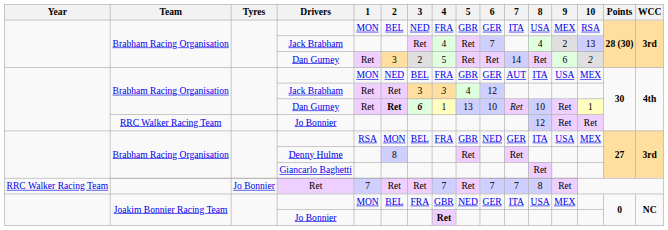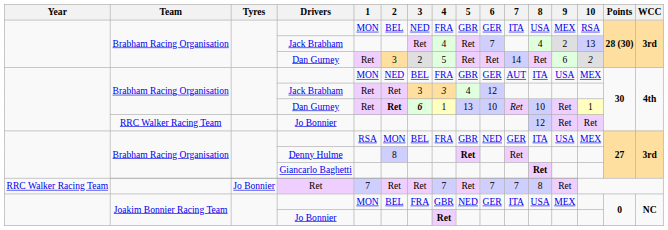(468, 154) normal -> (468, 154) bold
(540, 170) normal -> (540, 170) bold
